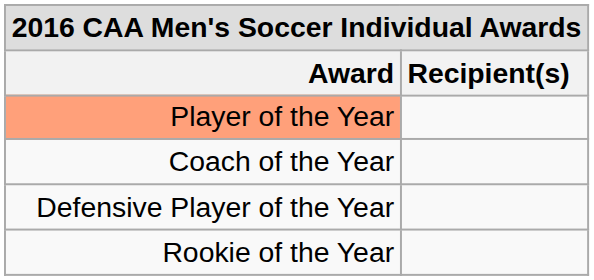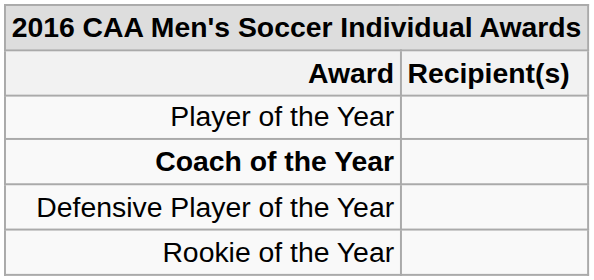(282, 117) lightsalmon background -> (282, 117) no background
(281, 162) normal -> (275, 162) bold
